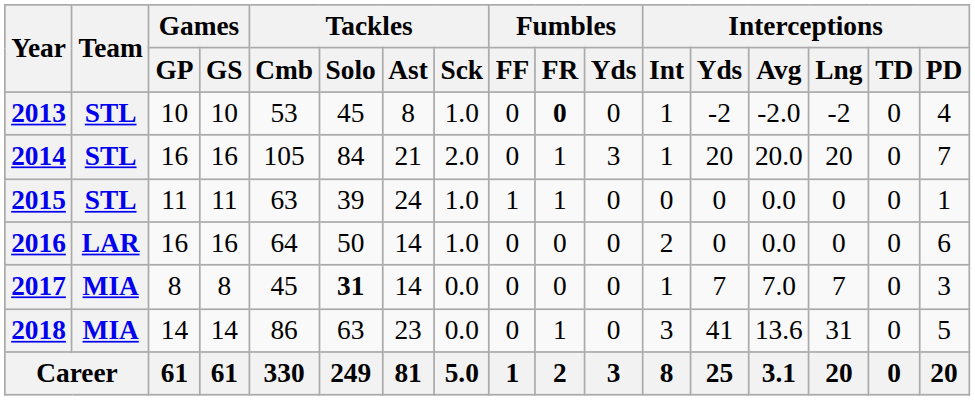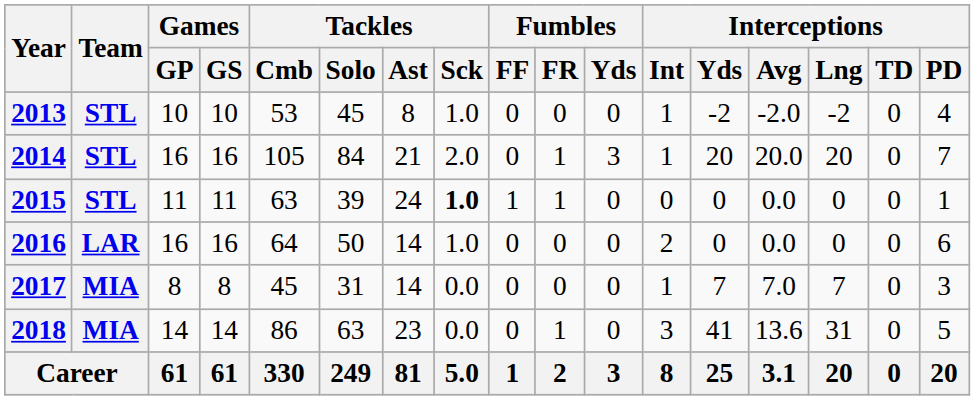(560, 112) bold -> (560, 112) normal
(462, 199) normal -> (462, 199) bold
(351, 286) bold -> (351, 286) normal
